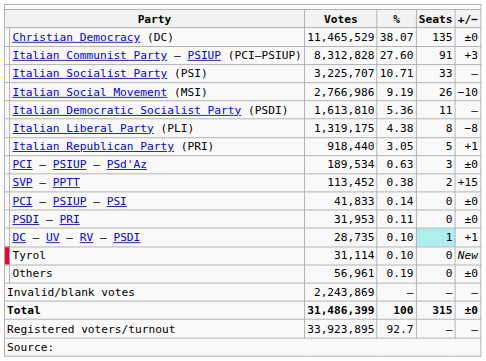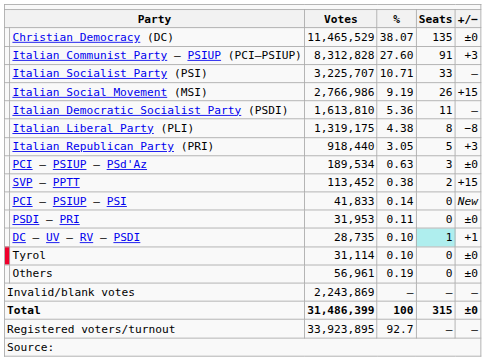(468, 92) −10 -> (468, 92) +15
(471, 146) +1 -> (471, 146) +3
(471, 201) ±0 -> (468, 201) New
(468, 256) New -> (471, 256) ±0
